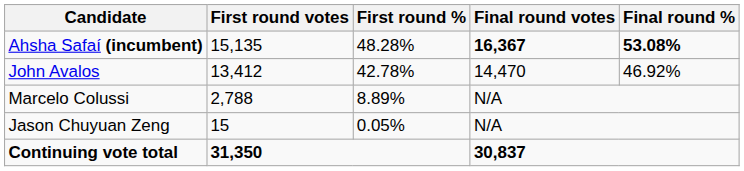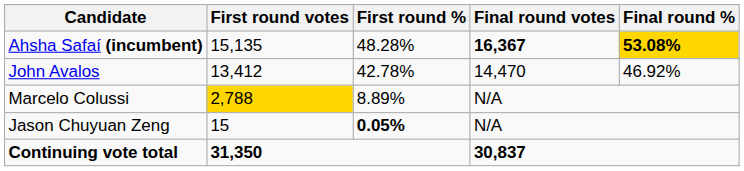(652, 44) no background -> (652, 44) gold background
(232, 98) no background -> (232, 98) gold background
(381, 125) normal -> (381, 125) bold
